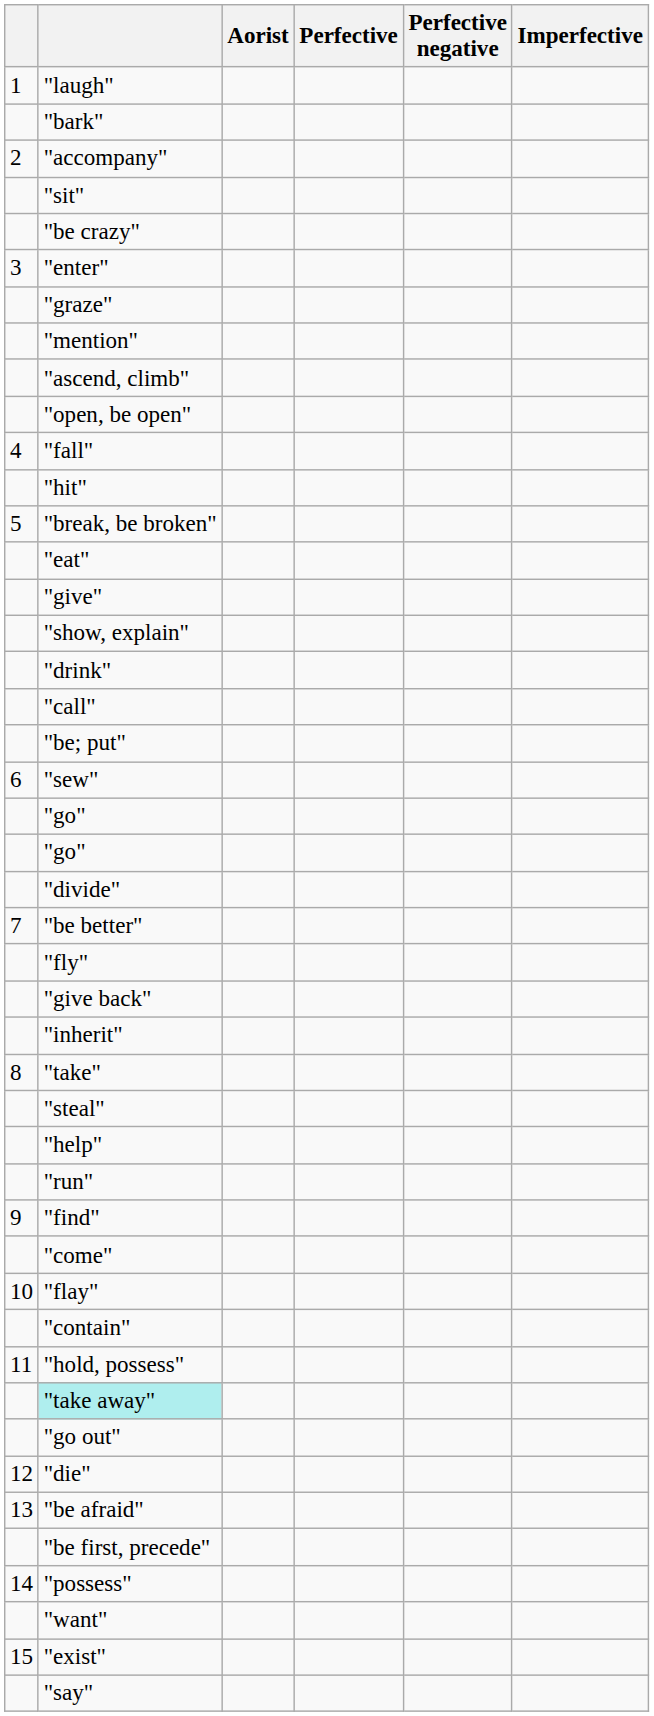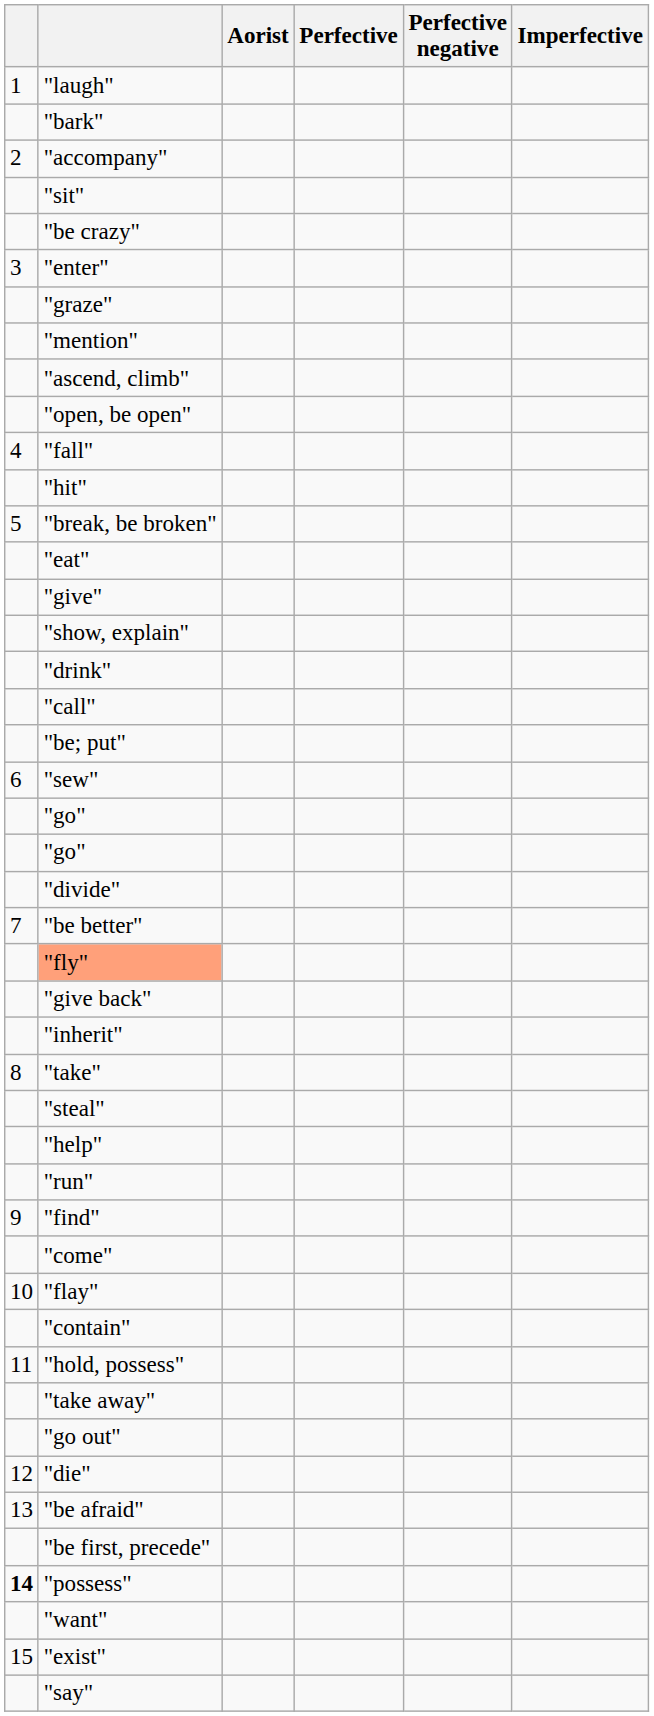(66, 962) no background -> (66, 962) lightsalmon background
(99, 1400) paleturquoise background -> (99, 1400) no background
(22, 1583) normal -> (22, 1583) bold
